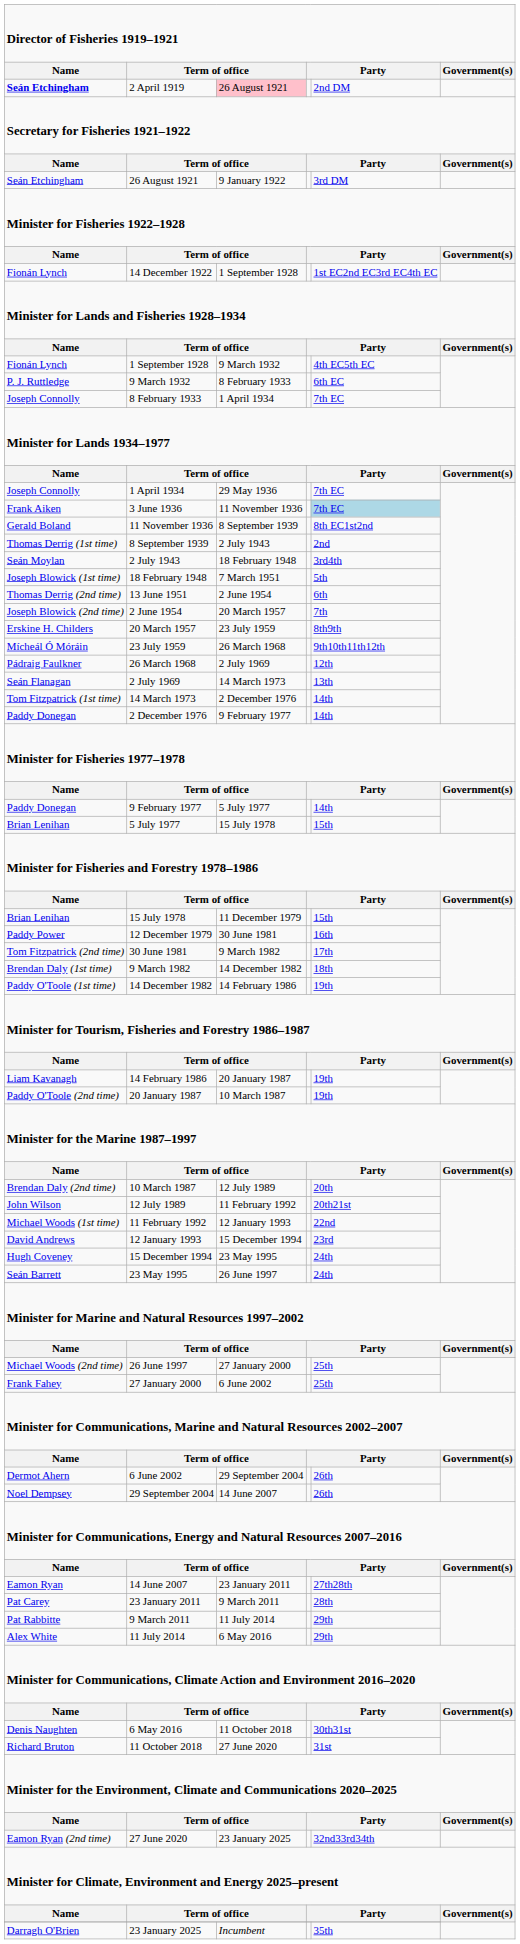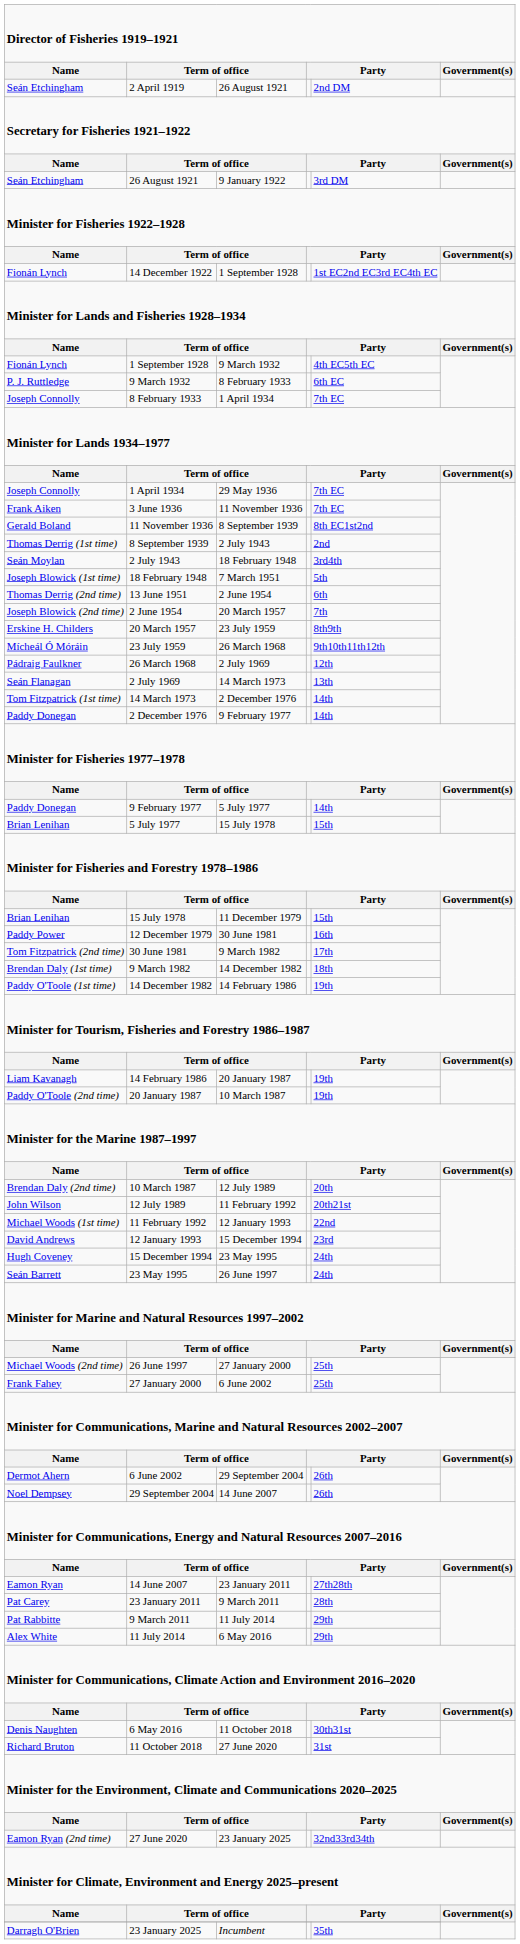(48, 88) bold -> (45, 88) normal
(253, 88) pink background -> (253, 88) no background
(329, 508) lightblue background -> (329, 508) no background
